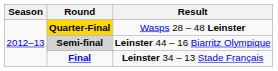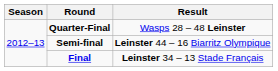(80, 27) gold background -> (80, 27) no background
(80, 43) lightgrey background -> (80, 43) no background
